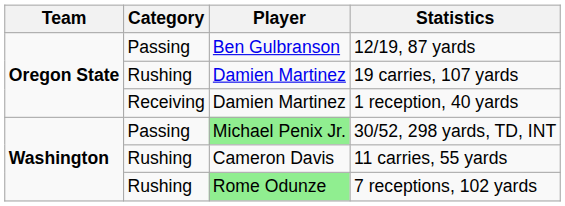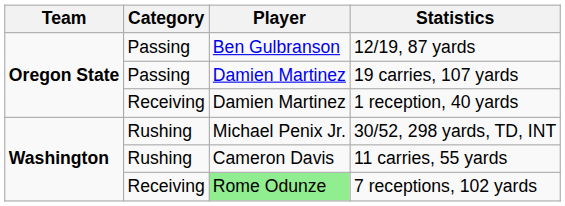(160, 74) Rushing -> (159, 74) Passing
(159, 130) Passing -> (160, 130) Rushing
(279, 130) lightgreen background -> (279, 130) no background
(160, 186) Rushing -> (166, 186) Receiving
